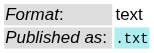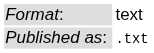(132, 40) paleturquoise background -> (132, 40) no background
